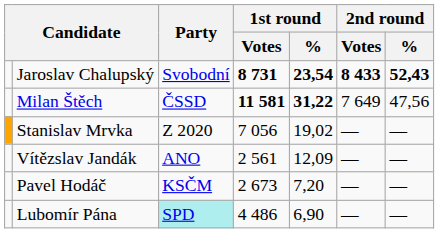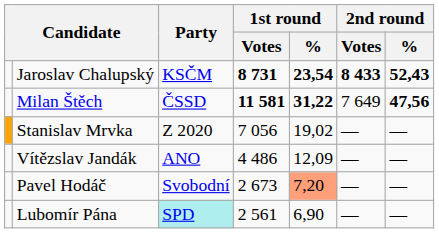(196, 74) Svobodní -> (187, 74) KSČM
(409, 102) normal -> (409, 102) bold
(258, 158) 2 561 -> (258, 158) 4 486
(187, 185) KSČM -> (196, 185) Svobodní
(309, 185) no background -> (309, 185) lightsalmon background
(258, 213) 4 486 -> (258, 213) 2 561
